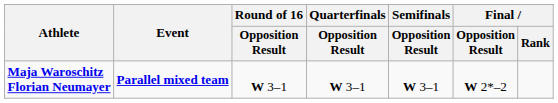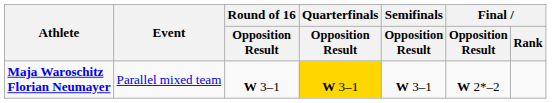(173, 80) bold -> (169, 80) normal
(347, 87) no background -> (340, 87) gold background
